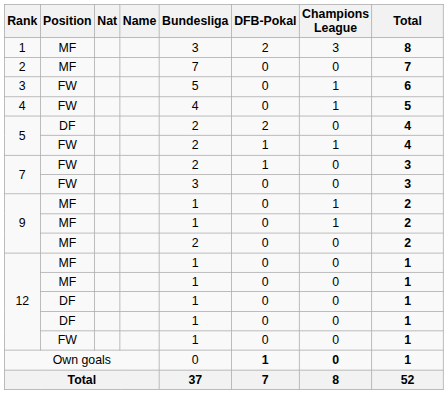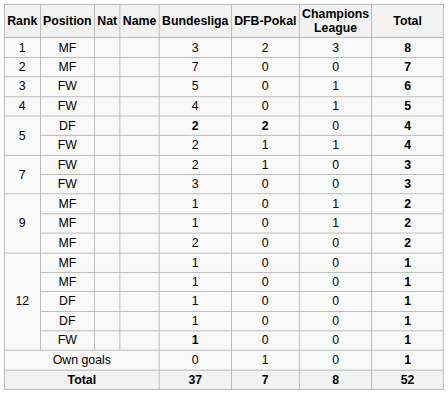(195, 125) normal -> (195, 125) bold
(265, 125) normal -> (265, 125) bold
(195, 340) normal -> (195, 340) bold
(265, 360) bold -> (265, 360) normal
(336, 360) bold -> (336, 360) normal
